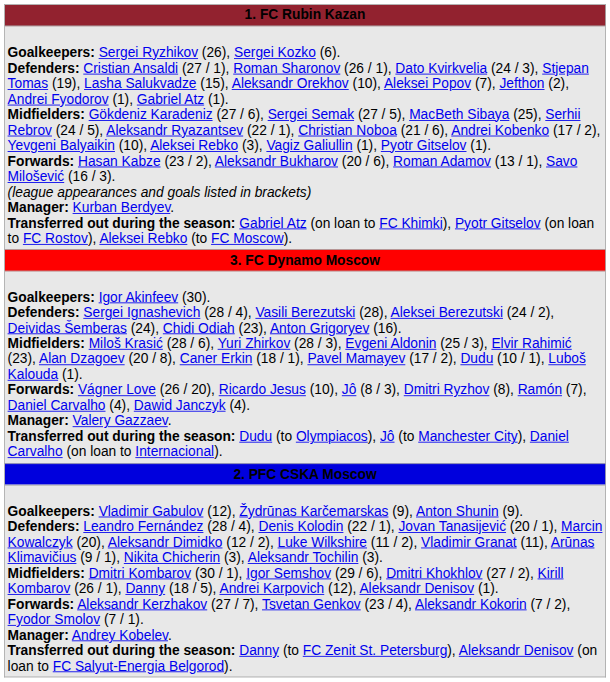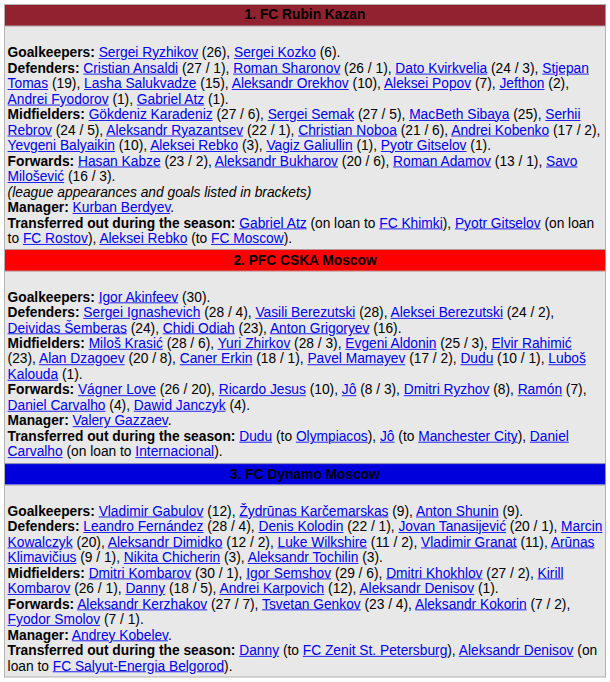(305, 260) 3. FC Dynamo Moscow -> (305, 260) 2. PFC CSKA Moscow
(305, 474) 2. PFC CSKA Moscow -> (305, 474) 3. FC Dynamo Moscow
